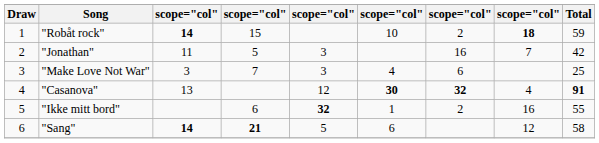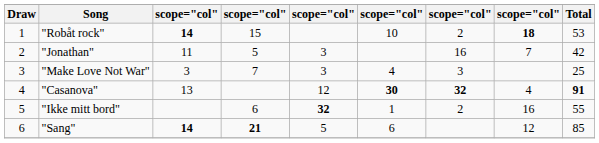(579, 33) 59 -> (579, 33) 53
(460, 71) 6 -> (460, 71) 3
(579, 128) 58 -> (579, 128) 85
